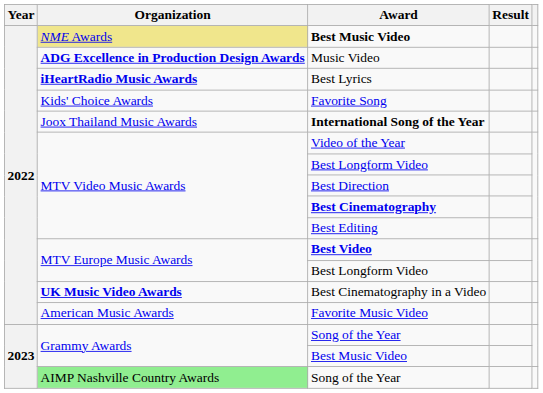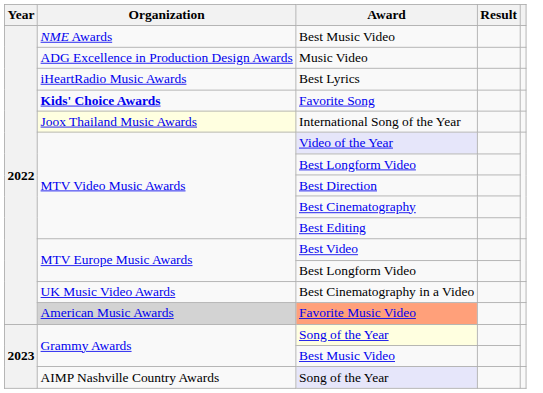(76, 36) khaki background -> (76, 36) no background
(361, 36) bold -> (347, 36) normal
(173, 57) bold -> (167, 57) normal
(119, 79) bold -> (114, 79) normal
(97, 100) normal -> (101, 100) bold
(119, 121) no background -> (119, 121) lightyellow background
(398, 121) bold -> (380, 121) normal
(358, 143) no background -> (346, 143) lavender background
(374, 206) bold -> (357, 206) normal
(341, 249) bold -> (329, 249) normal
(111, 292) bold -> (108, 292) normal
(107, 313) no background -> (107, 313) lightgrey background
(369, 313) no background -> (357, 313) lightsalmon background
(356, 334) no background -> (344, 334) lightyellow background
(130, 377) lightgreen background -> (130, 377) no background
(356, 377) no background -> (344, 377) lavender background
